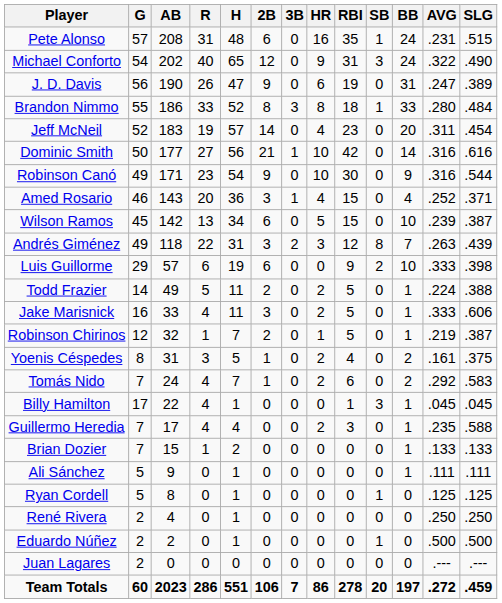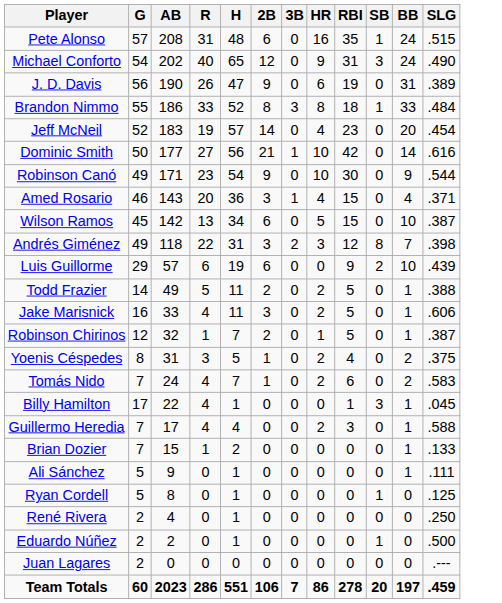- column: (442, 15)
(478, 244) .439 -> (441, 244) .398
(478, 267) .398 -> (441, 267) .439
